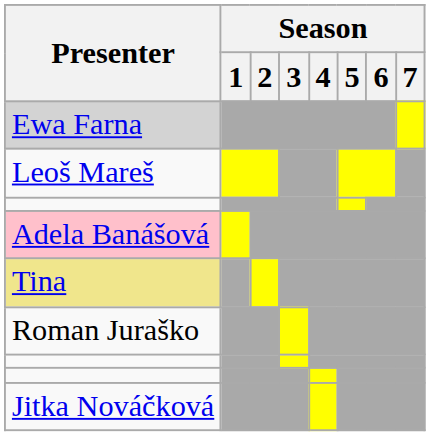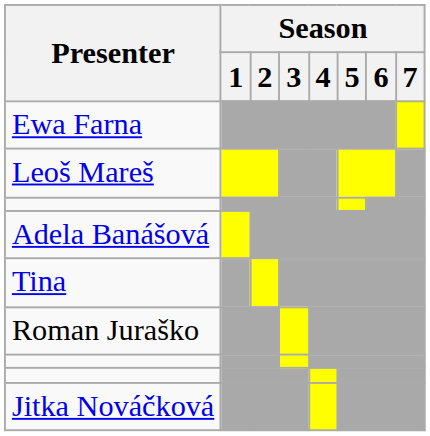(77, 124) lightgrey background -> (77, 124) no background
(111, 234) pink background -> (111, 234) no background
(39, 282) khaki background -> (39, 282) no background
